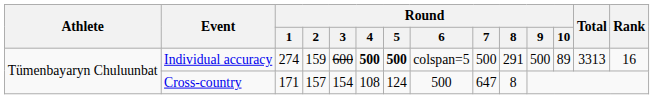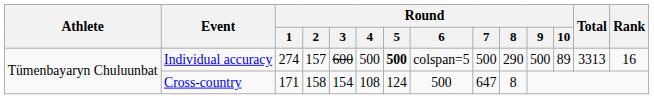(316, 60) 159 -> (316, 60) 157
(370, 60) bold -> (370, 60) normal
(513, 60) 291 -> (513, 60) 290
(316, 82) 157 -> (316, 82) 158
